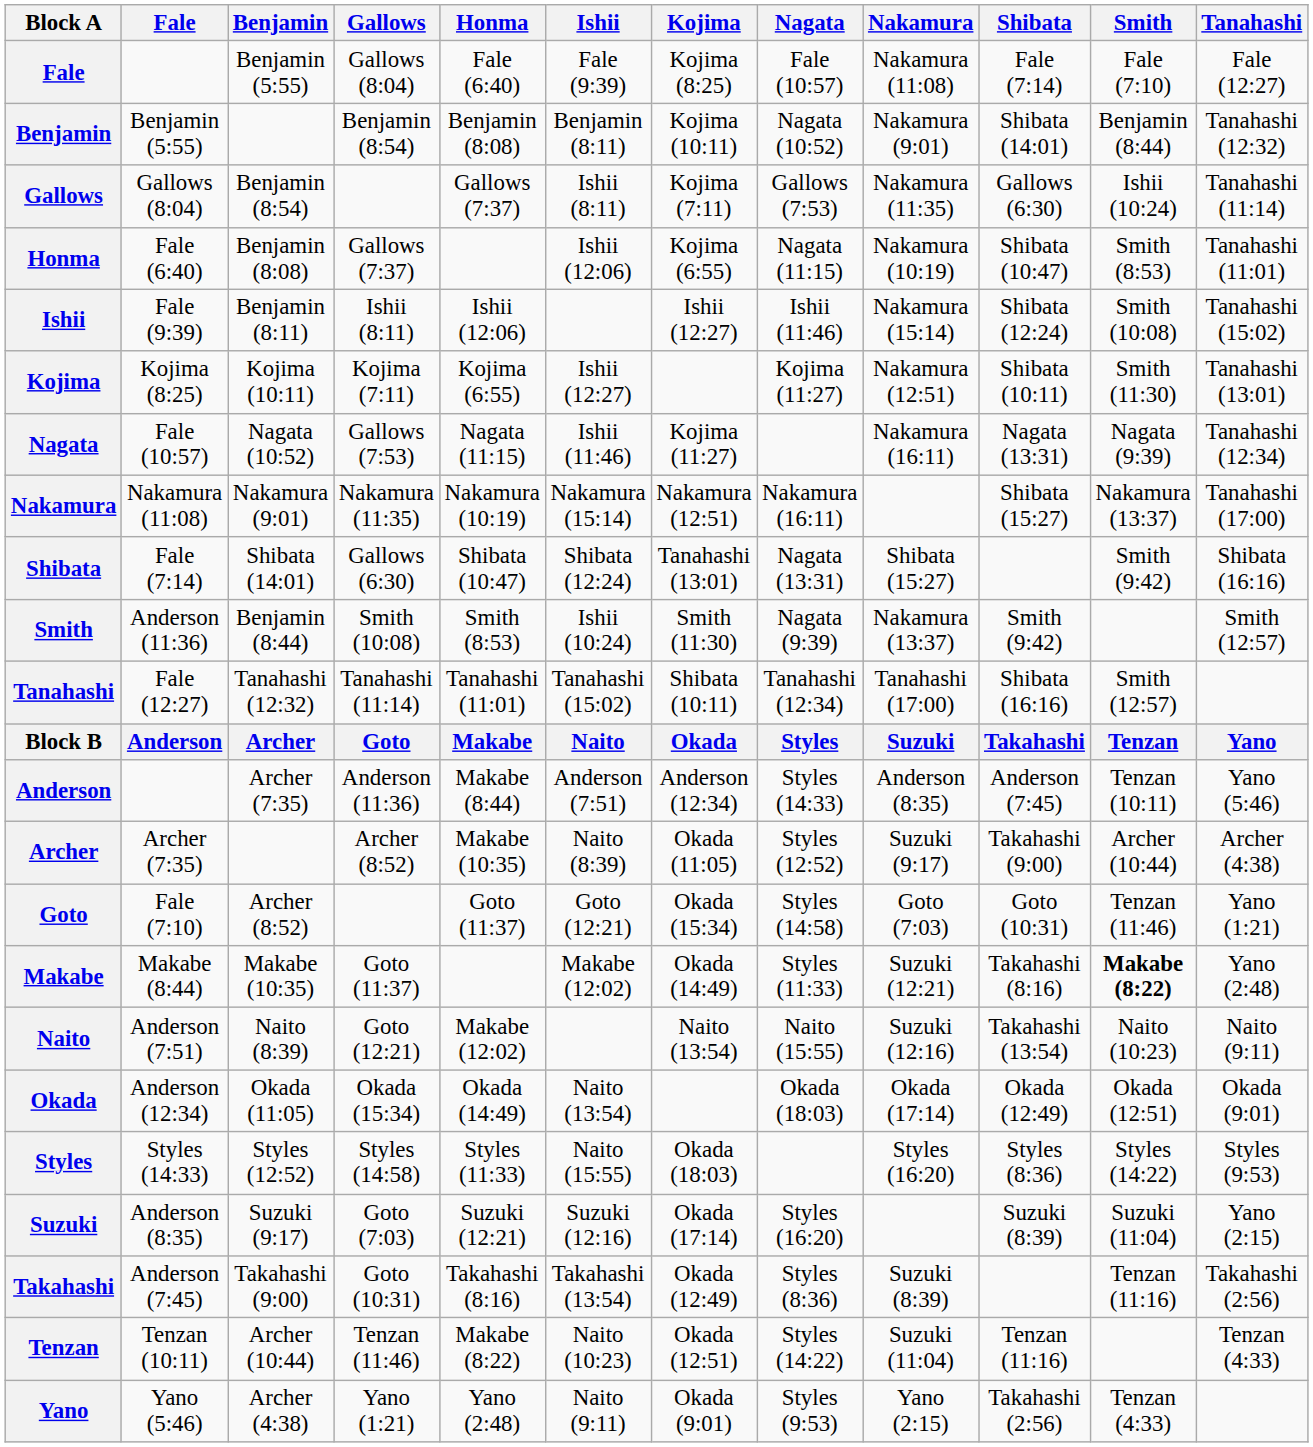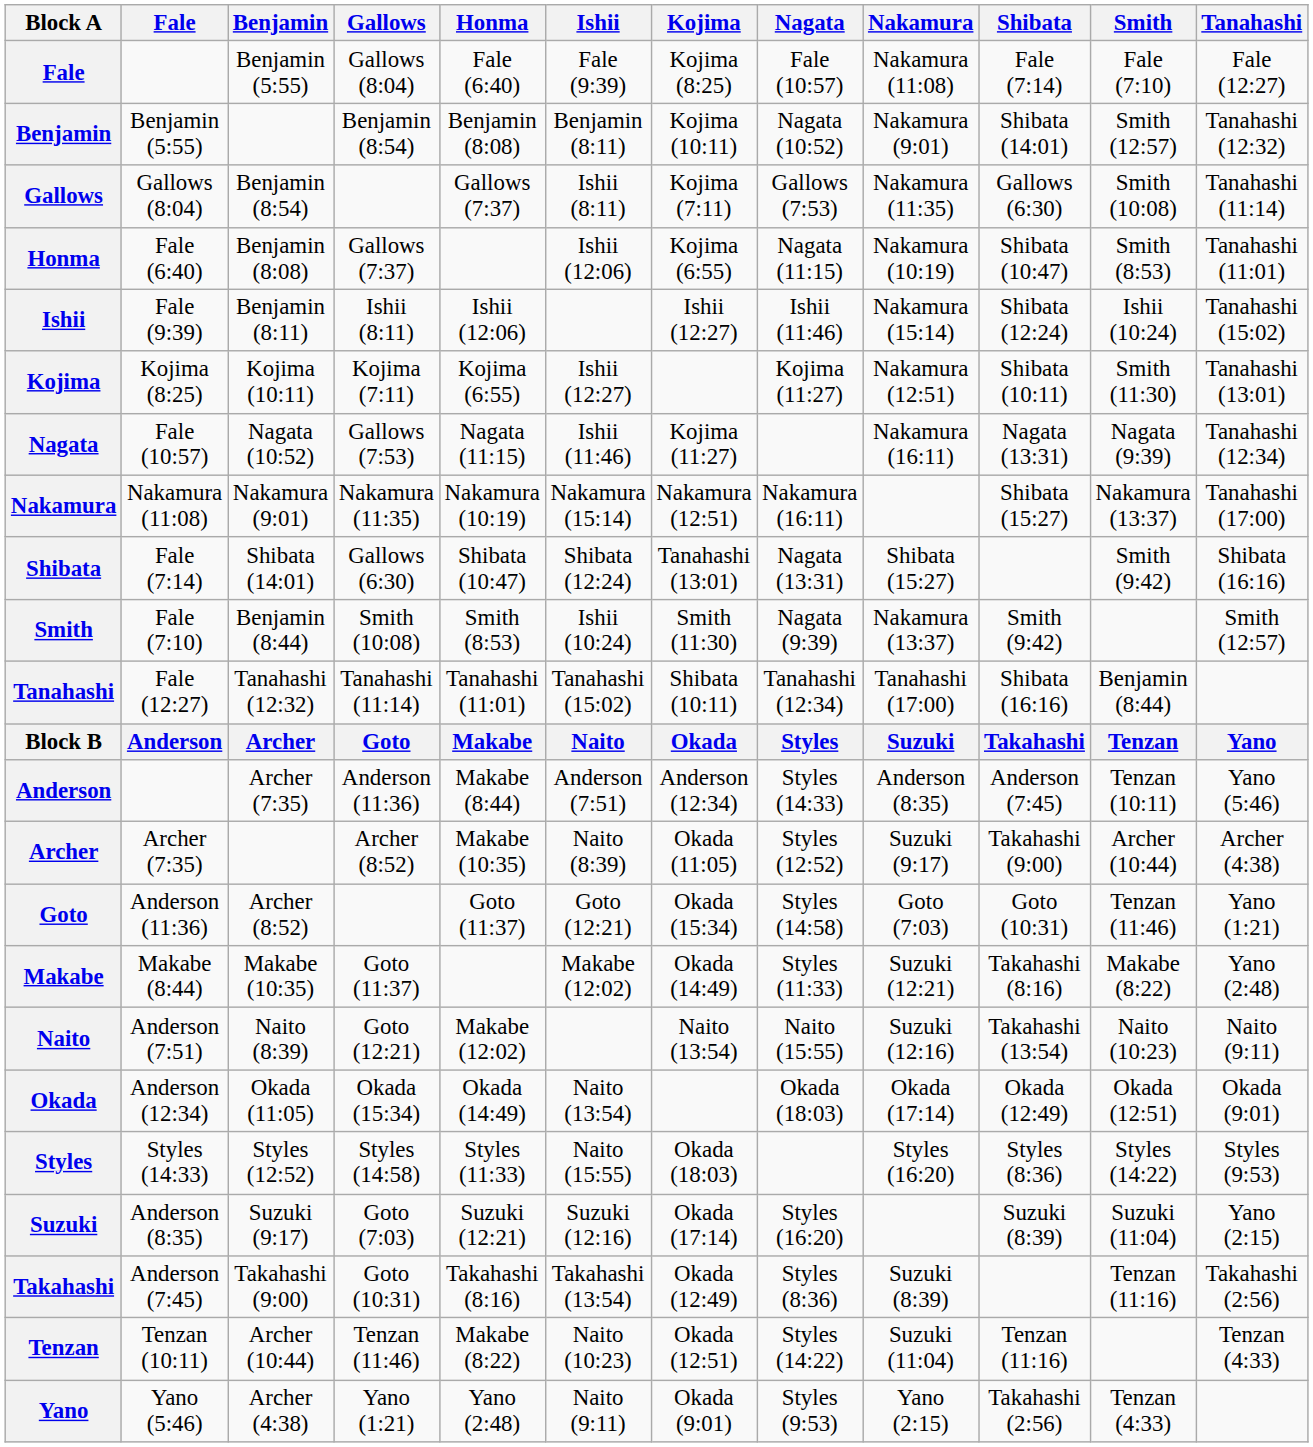(1143, 133) Benjamin (8:44) -> (1143, 133) Smith (12:57)
(1143, 195) Ishii (10:24) -> (1143, 195) Smith (10:08)
(1143, 319) Smith (10:08) -> (1143, 319) Ishii (10:24)
(175, 630) Anderson (11:36) -> (175, 630) Fale (7:10)
(1143, 692) Smith (12:57) -> (1143, 692) Benjamin (8:44)
(175, 914) Fale (7:10) -> (175, 914) Anderson (11:36)
(1143, 976) bold -> (1143, 976) normal
